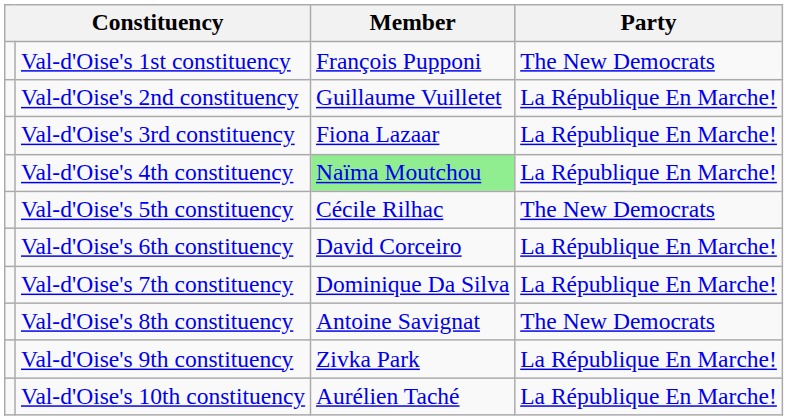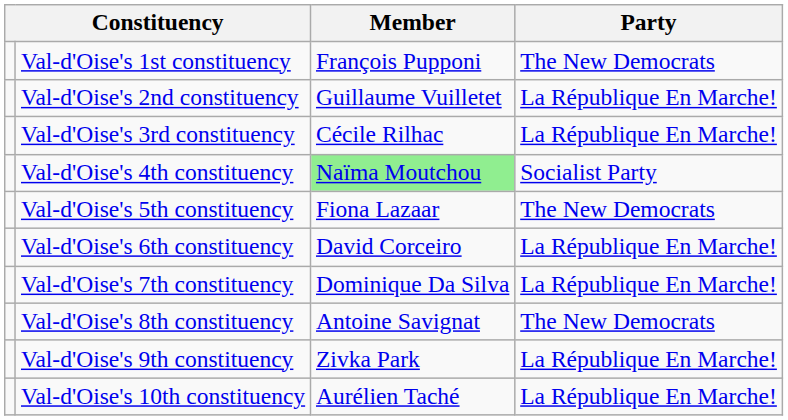(378, 135) Fiona Lazaar -> (380, 135) Cécile Rilhac
(649, 172) La République En Marche! -> (588, 172) Socialist Party
(380, 209) Cécile Rilhac -> (378, 209) Fiona Lazaar
